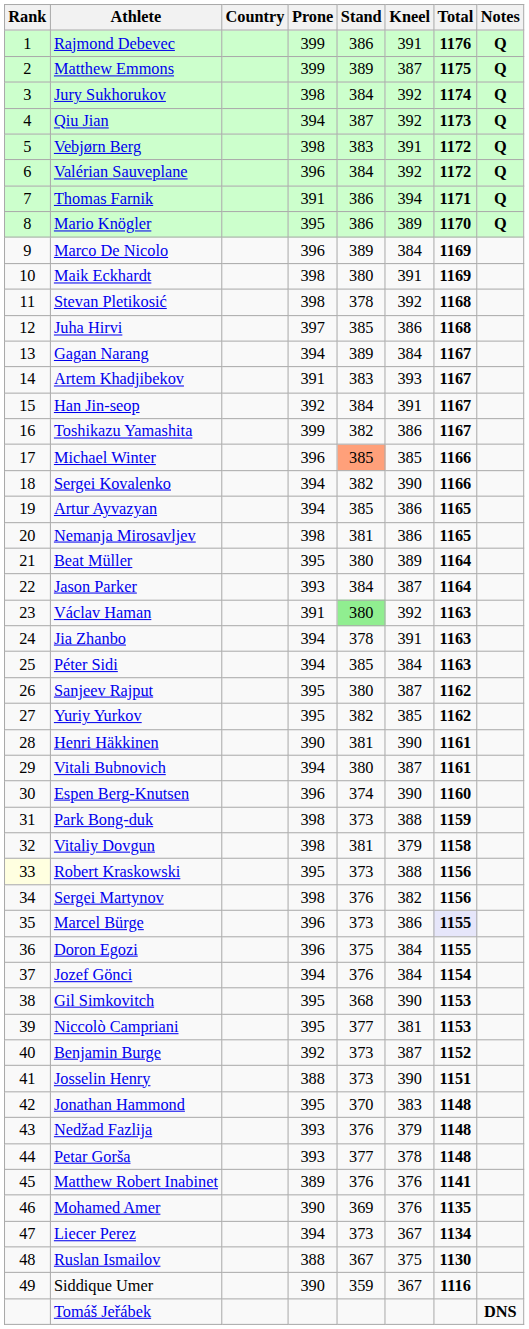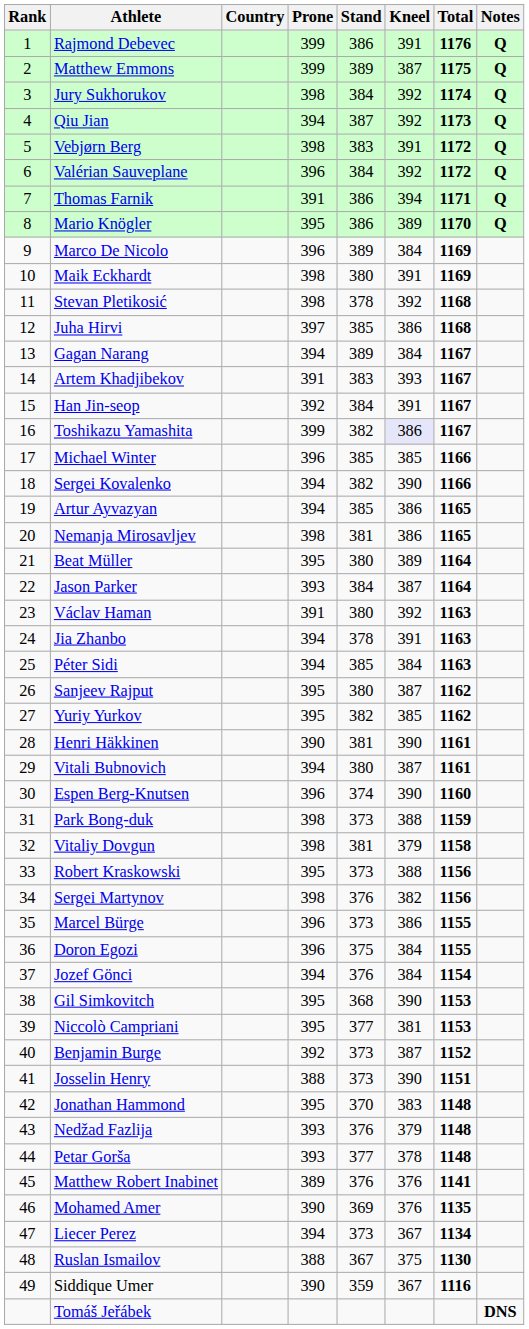(410, 431) no background -> (410, 431) lavender background
(361, 457) lightsalmon background -> (361, 457) no background
(361, 612) lightgreen background -> (361, 612) no background
(27, 871) lightyellow background -> (27, 871) no background
(455, 923) lavender background -> (455, 923) no background
